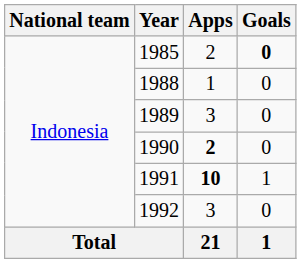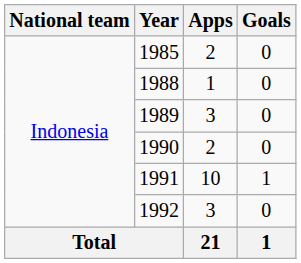(266, 52) bold -> (266, 52) normal
(210, 147) bold -> (210, 147) normal
(210, 178) bold -> (210, 178) normal
